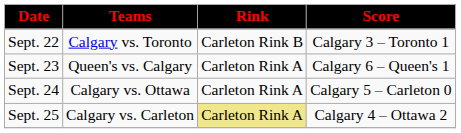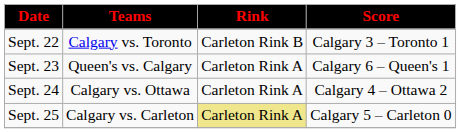(381, 90) Calgary 5 – Carleton 0 -> (381, 90) Calgary 4 – Ottawa 2
(381, 115) Calgary 4 – Ottawa 2 -> (381, 115) Calgary 5 – Carleton 0
